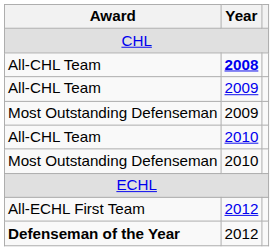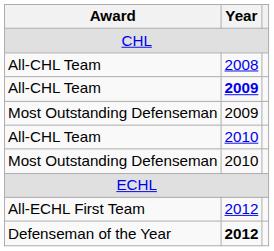(241, 64) bold -> (241, 64) normal
(241, 88) normal -> (241, 88) bold
(94, 233) bold -> (90, 233) normal
(241, 233) normal -> (241, 233) bold
